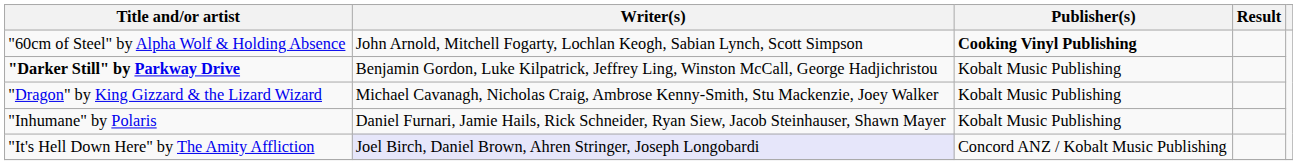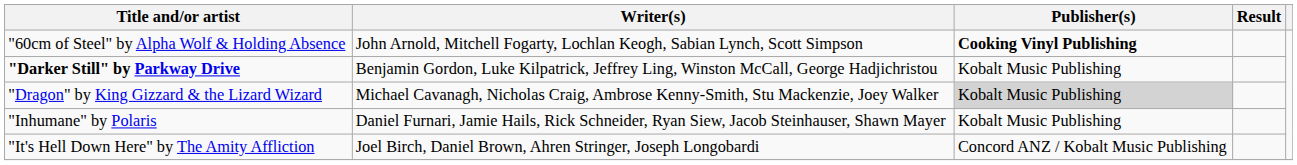(1040, 95) no background -> (1040, 95) lightgrey background
(558, 146) lavender background -> (558, 146) no background
